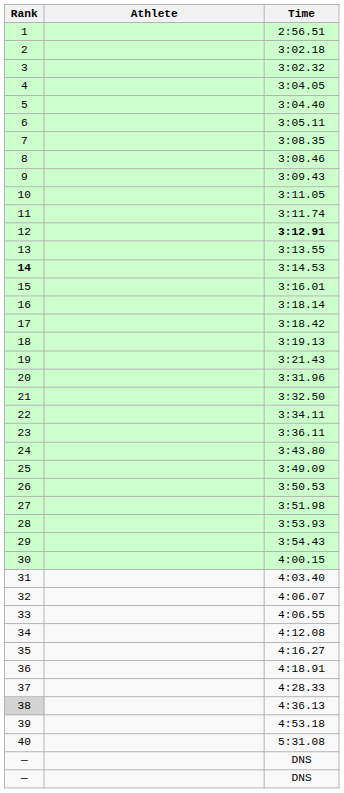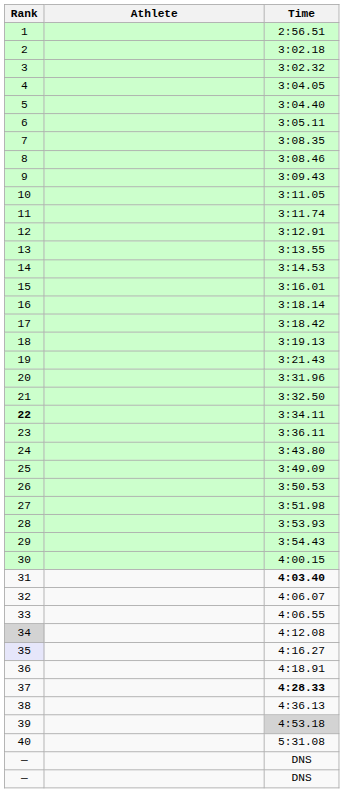(302, 232) bold -> (302, 232) normal
(24, 269) bold -> (24, 269) normal
(24, 414) normal -> (24, 414) bold
(302, 578) normal -> (302, 578) bold
(24, 633) no background -> (24, 633) lightgrey background
(24, 651) no background -> (24, 651) lavender background
(302, 688) normal -> (302, 688) bold
(24, 706) lightgrey background -> (24, 706) no background
(302, 724) no background -> (302, 724) lightgrey background
